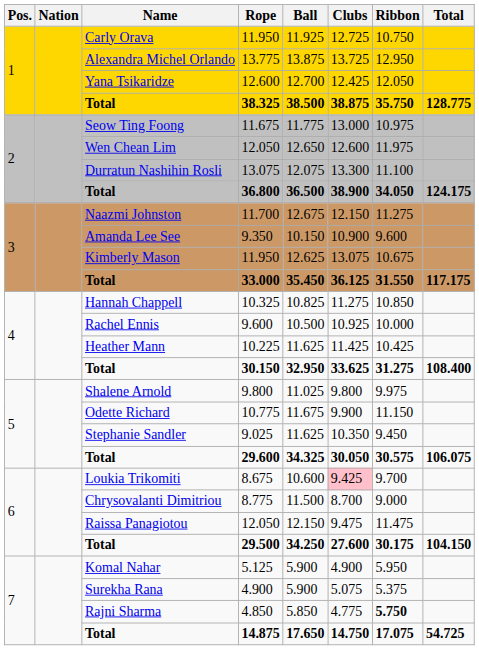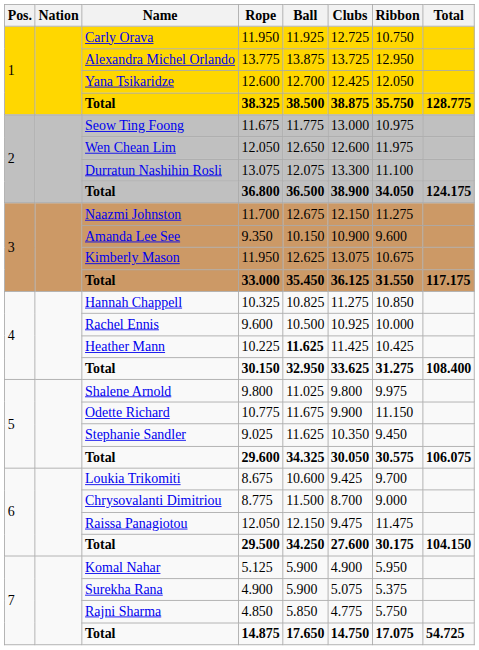(305, 346) normal -> (305, 346) bold
(347, 479) pink background -> (347, 479) no background
(391, 611) bold -> (391, 611) normal
